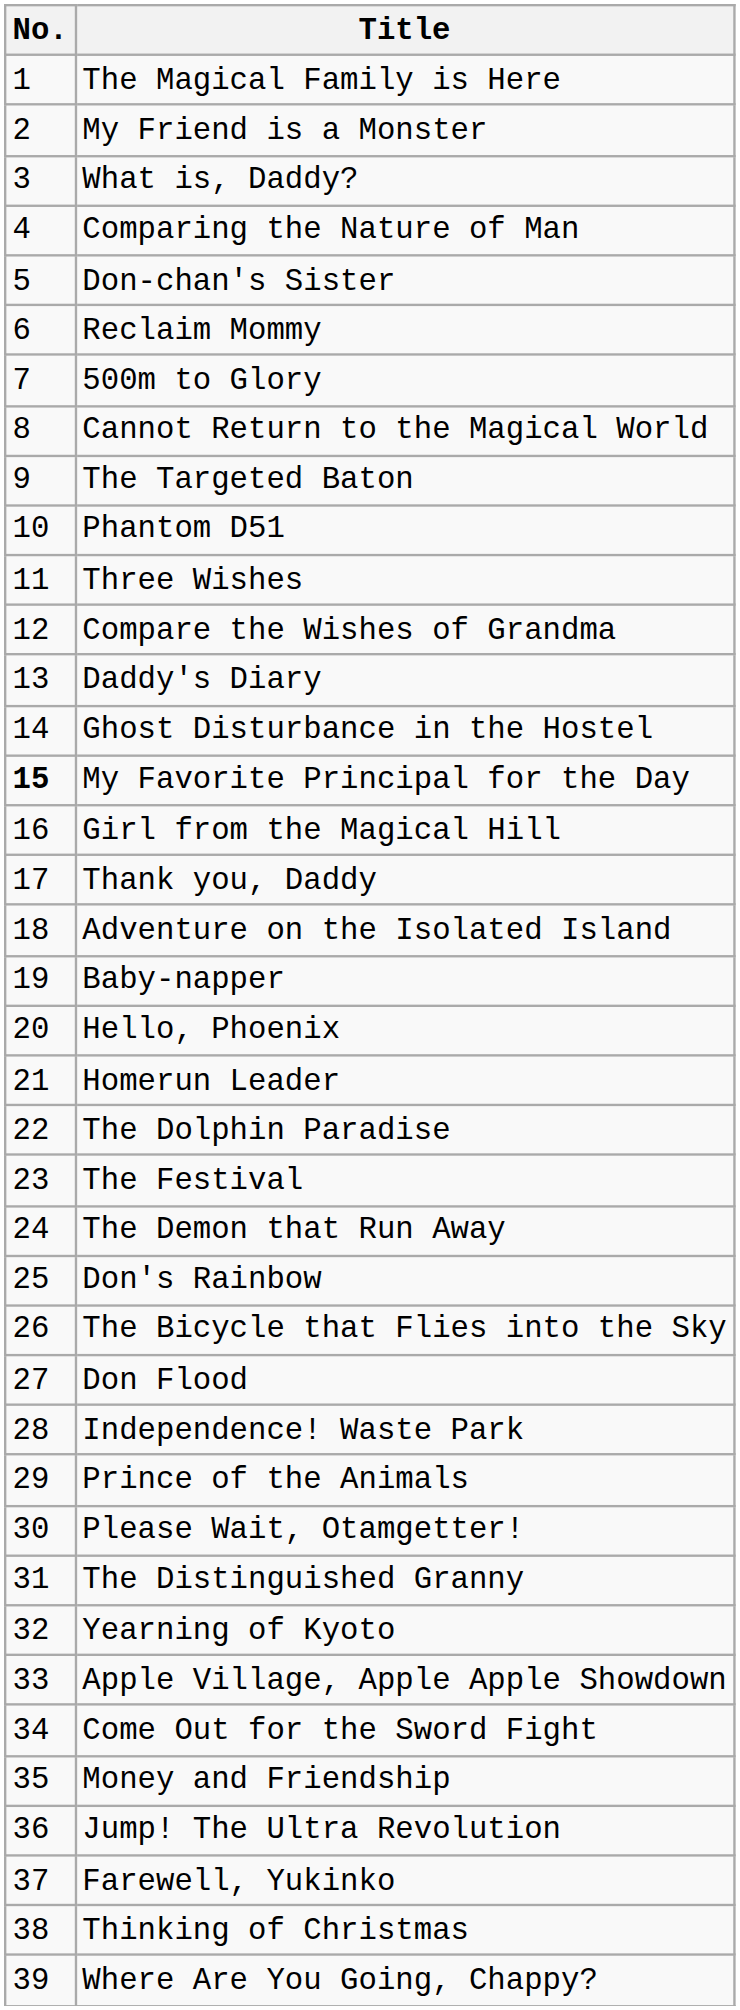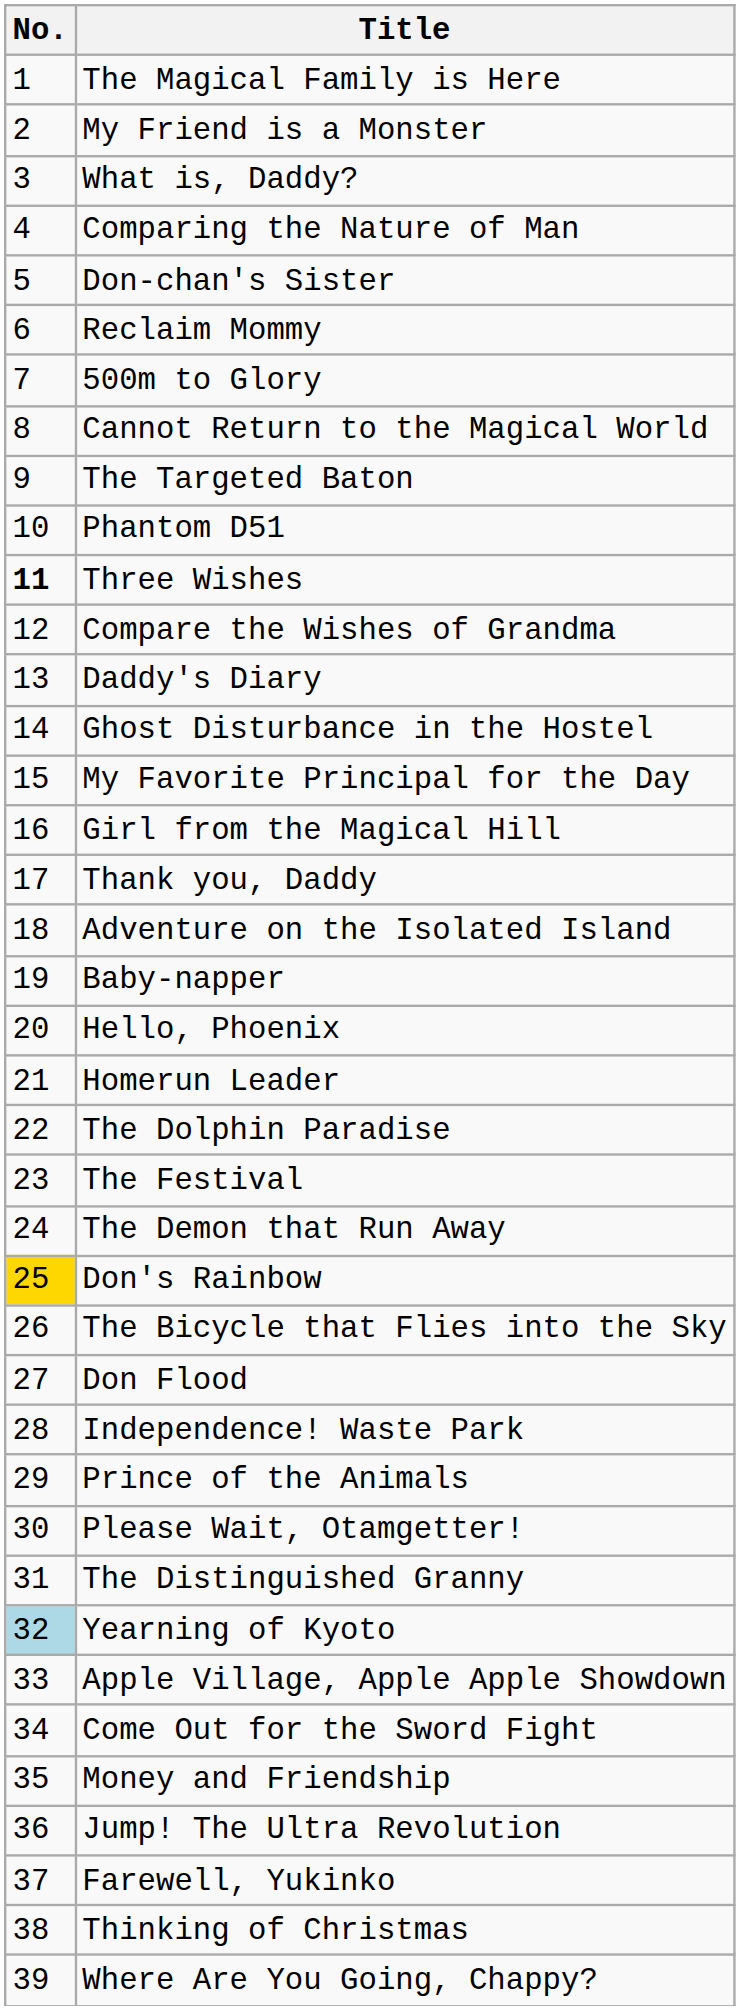(31, 580) normal -> (31, 580) bold
(31, 780) bold -> (31, 780) normal
(31, 1280) no background -> (31, 1280) gold background
(31, 1630) no background -> (31, 1630) lightblue background
